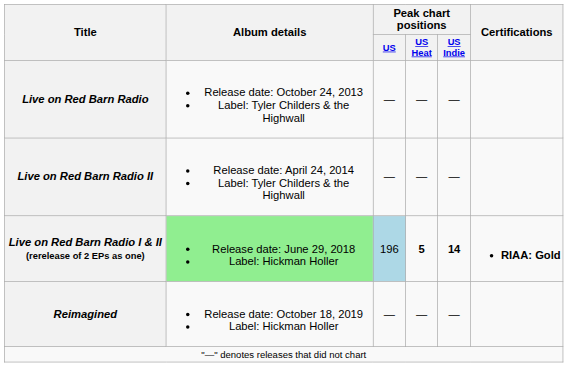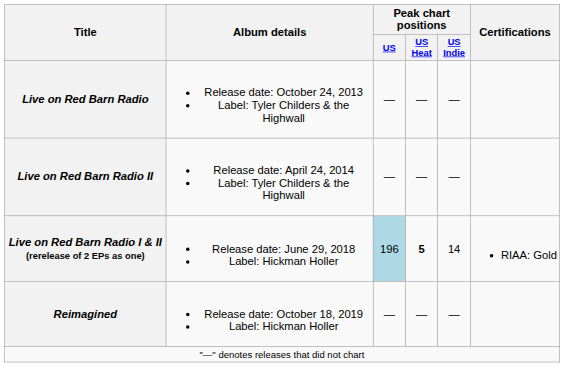(270, 255) lightgreen background -> (270, 255) no background
(454, 248) bold -> (454, 248) normal
(517, 255) bold -> (515, 255) normal
